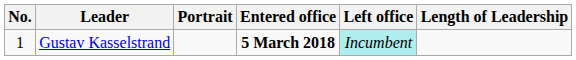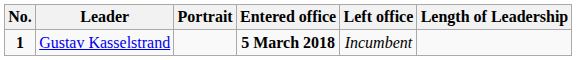(20, 42) normal -> (20, 42) bold
(378, 42) paleturquoise background -> (378, 42) no background
